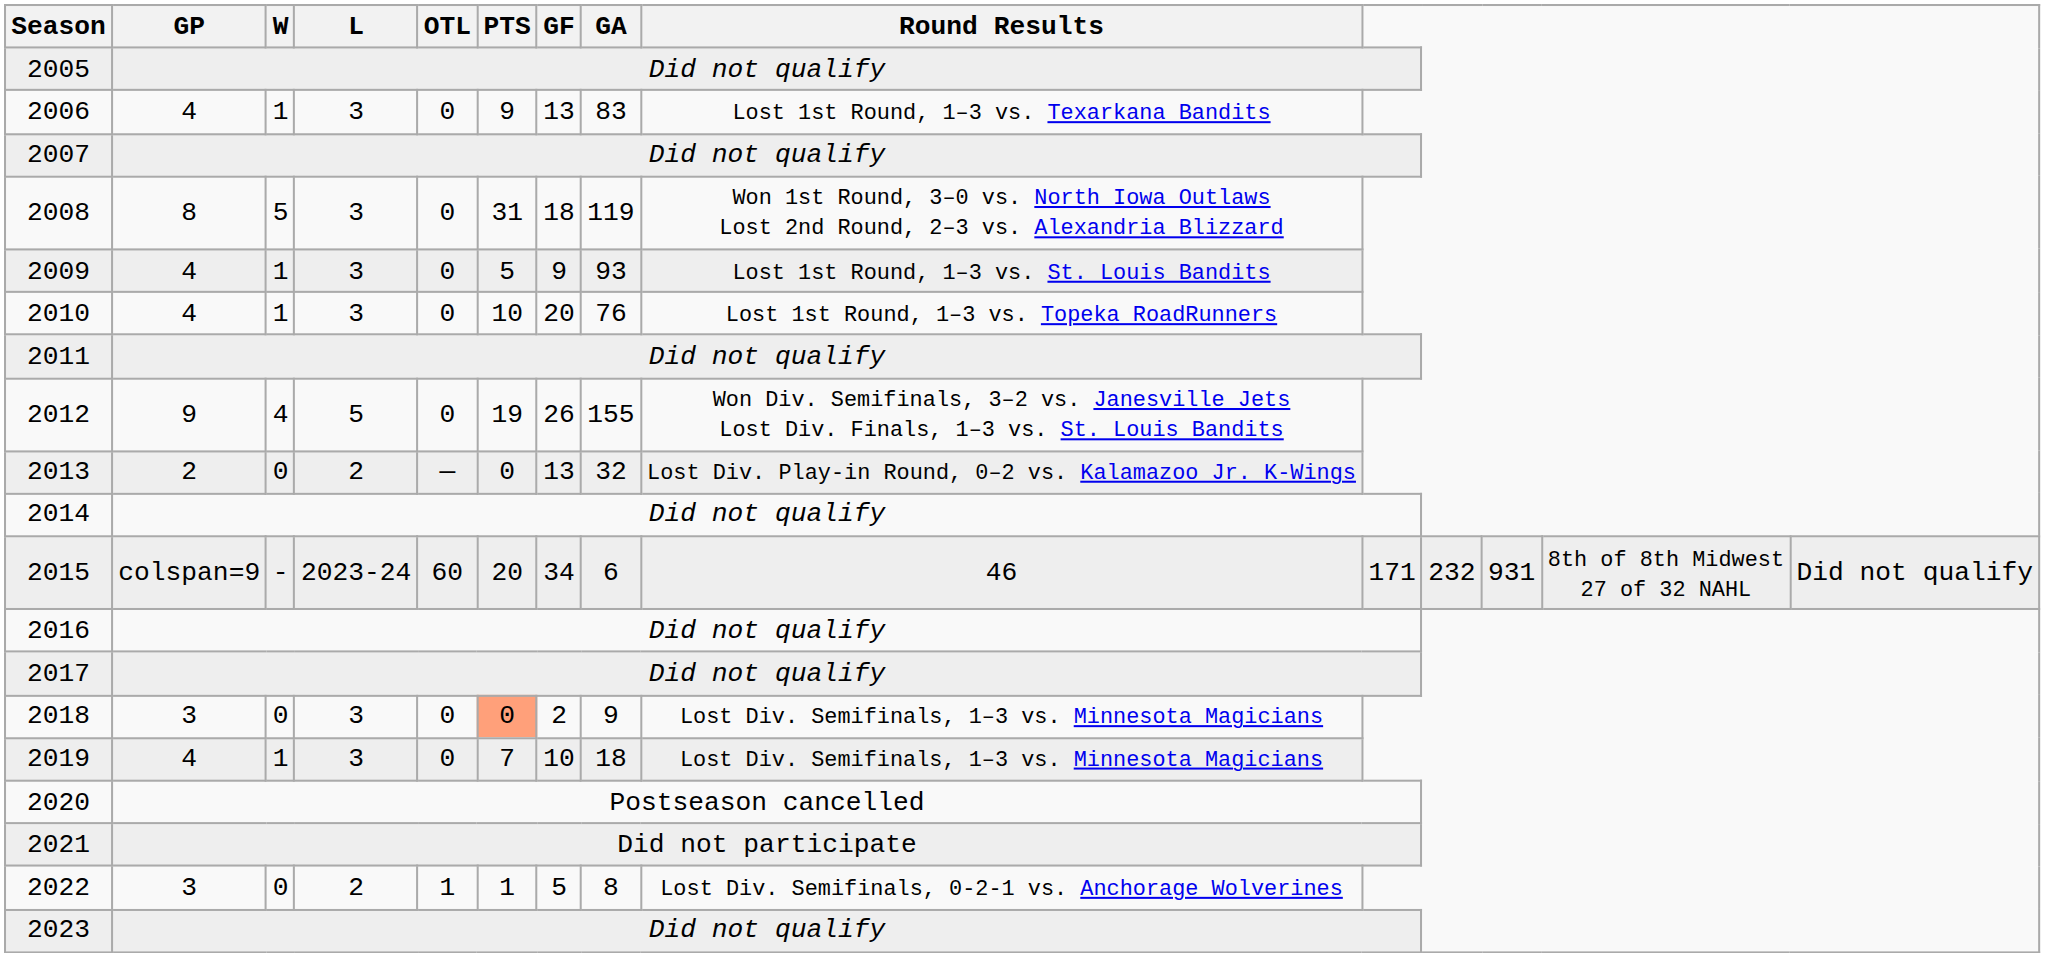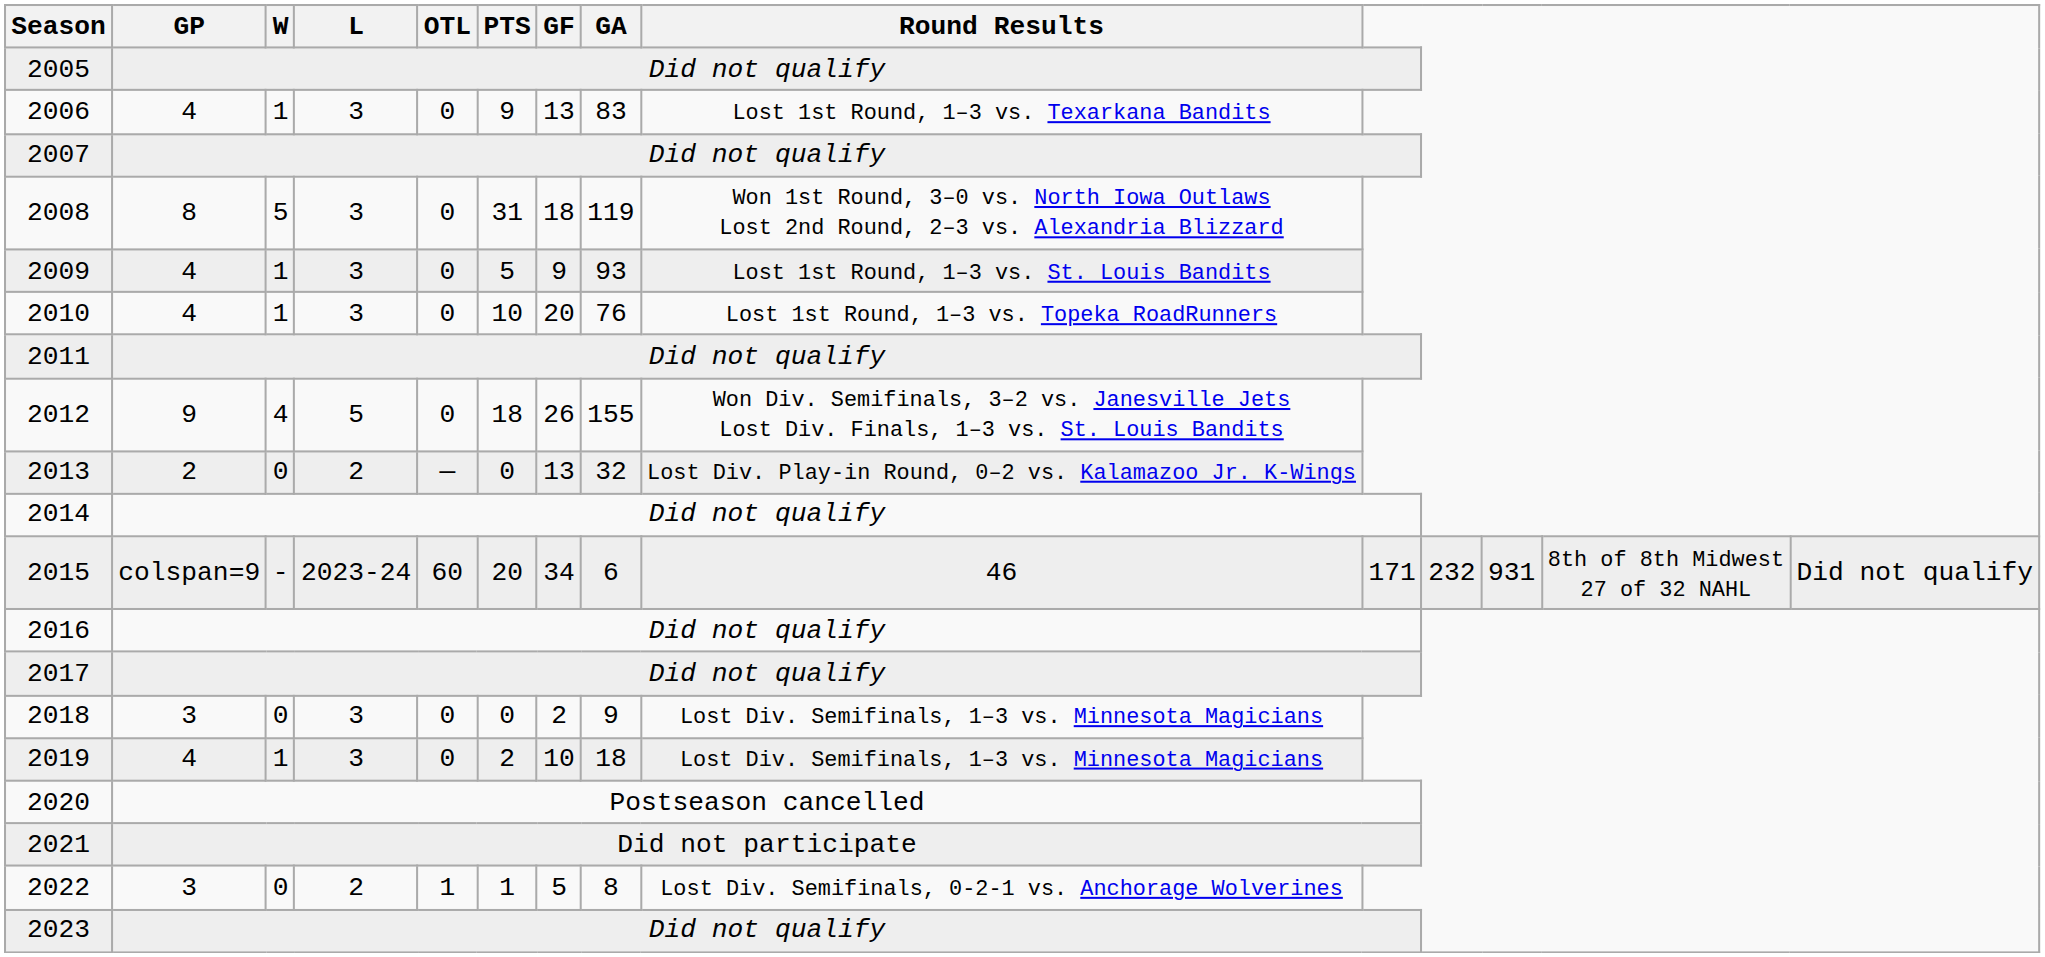(507, 414) 19 -> (507, 414) 18
(507, 716) lightsalmon background -> (507, 716) no background
(507, 759) 7 -> (507, 759) 2
